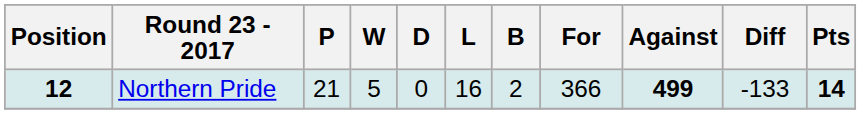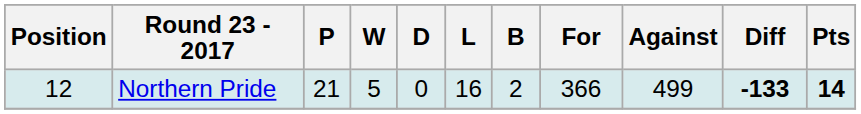(59, 89) bold -> (59, 89) normal
(673, 89) bold -> (673, 89) normal
(765, 89) normal -> (765, 89) bold
